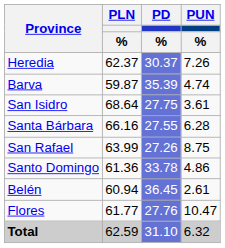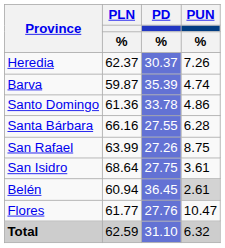rows swapped: (53, 168) <-> (37, 105)
(197, 189) no background -> (197, 189) lightgrey background
